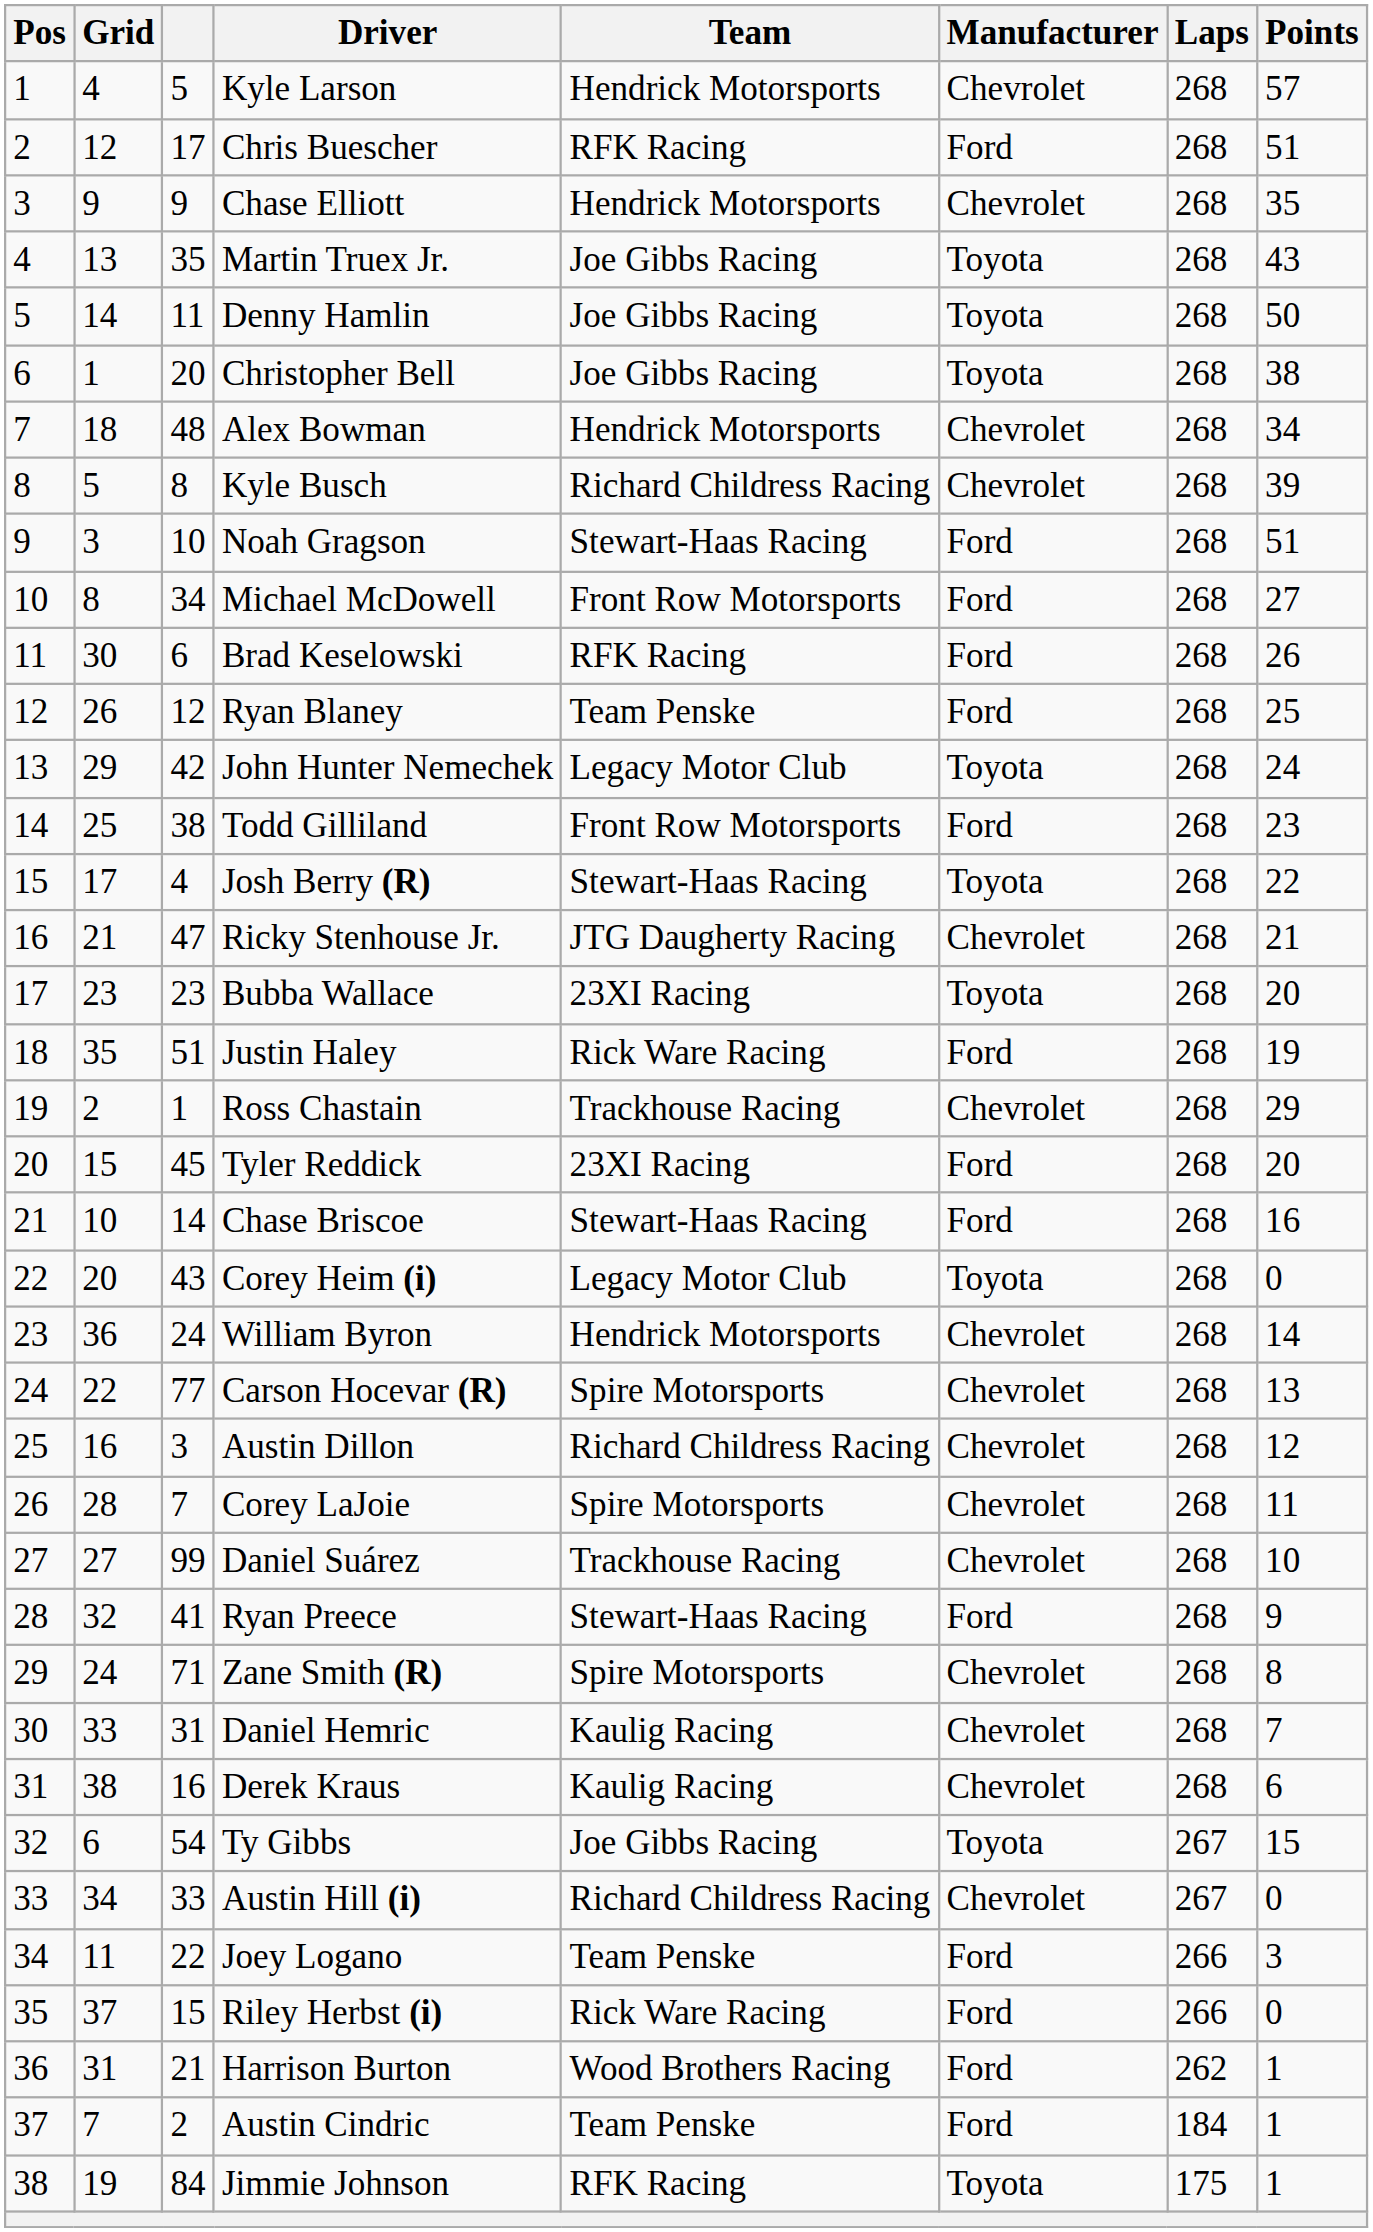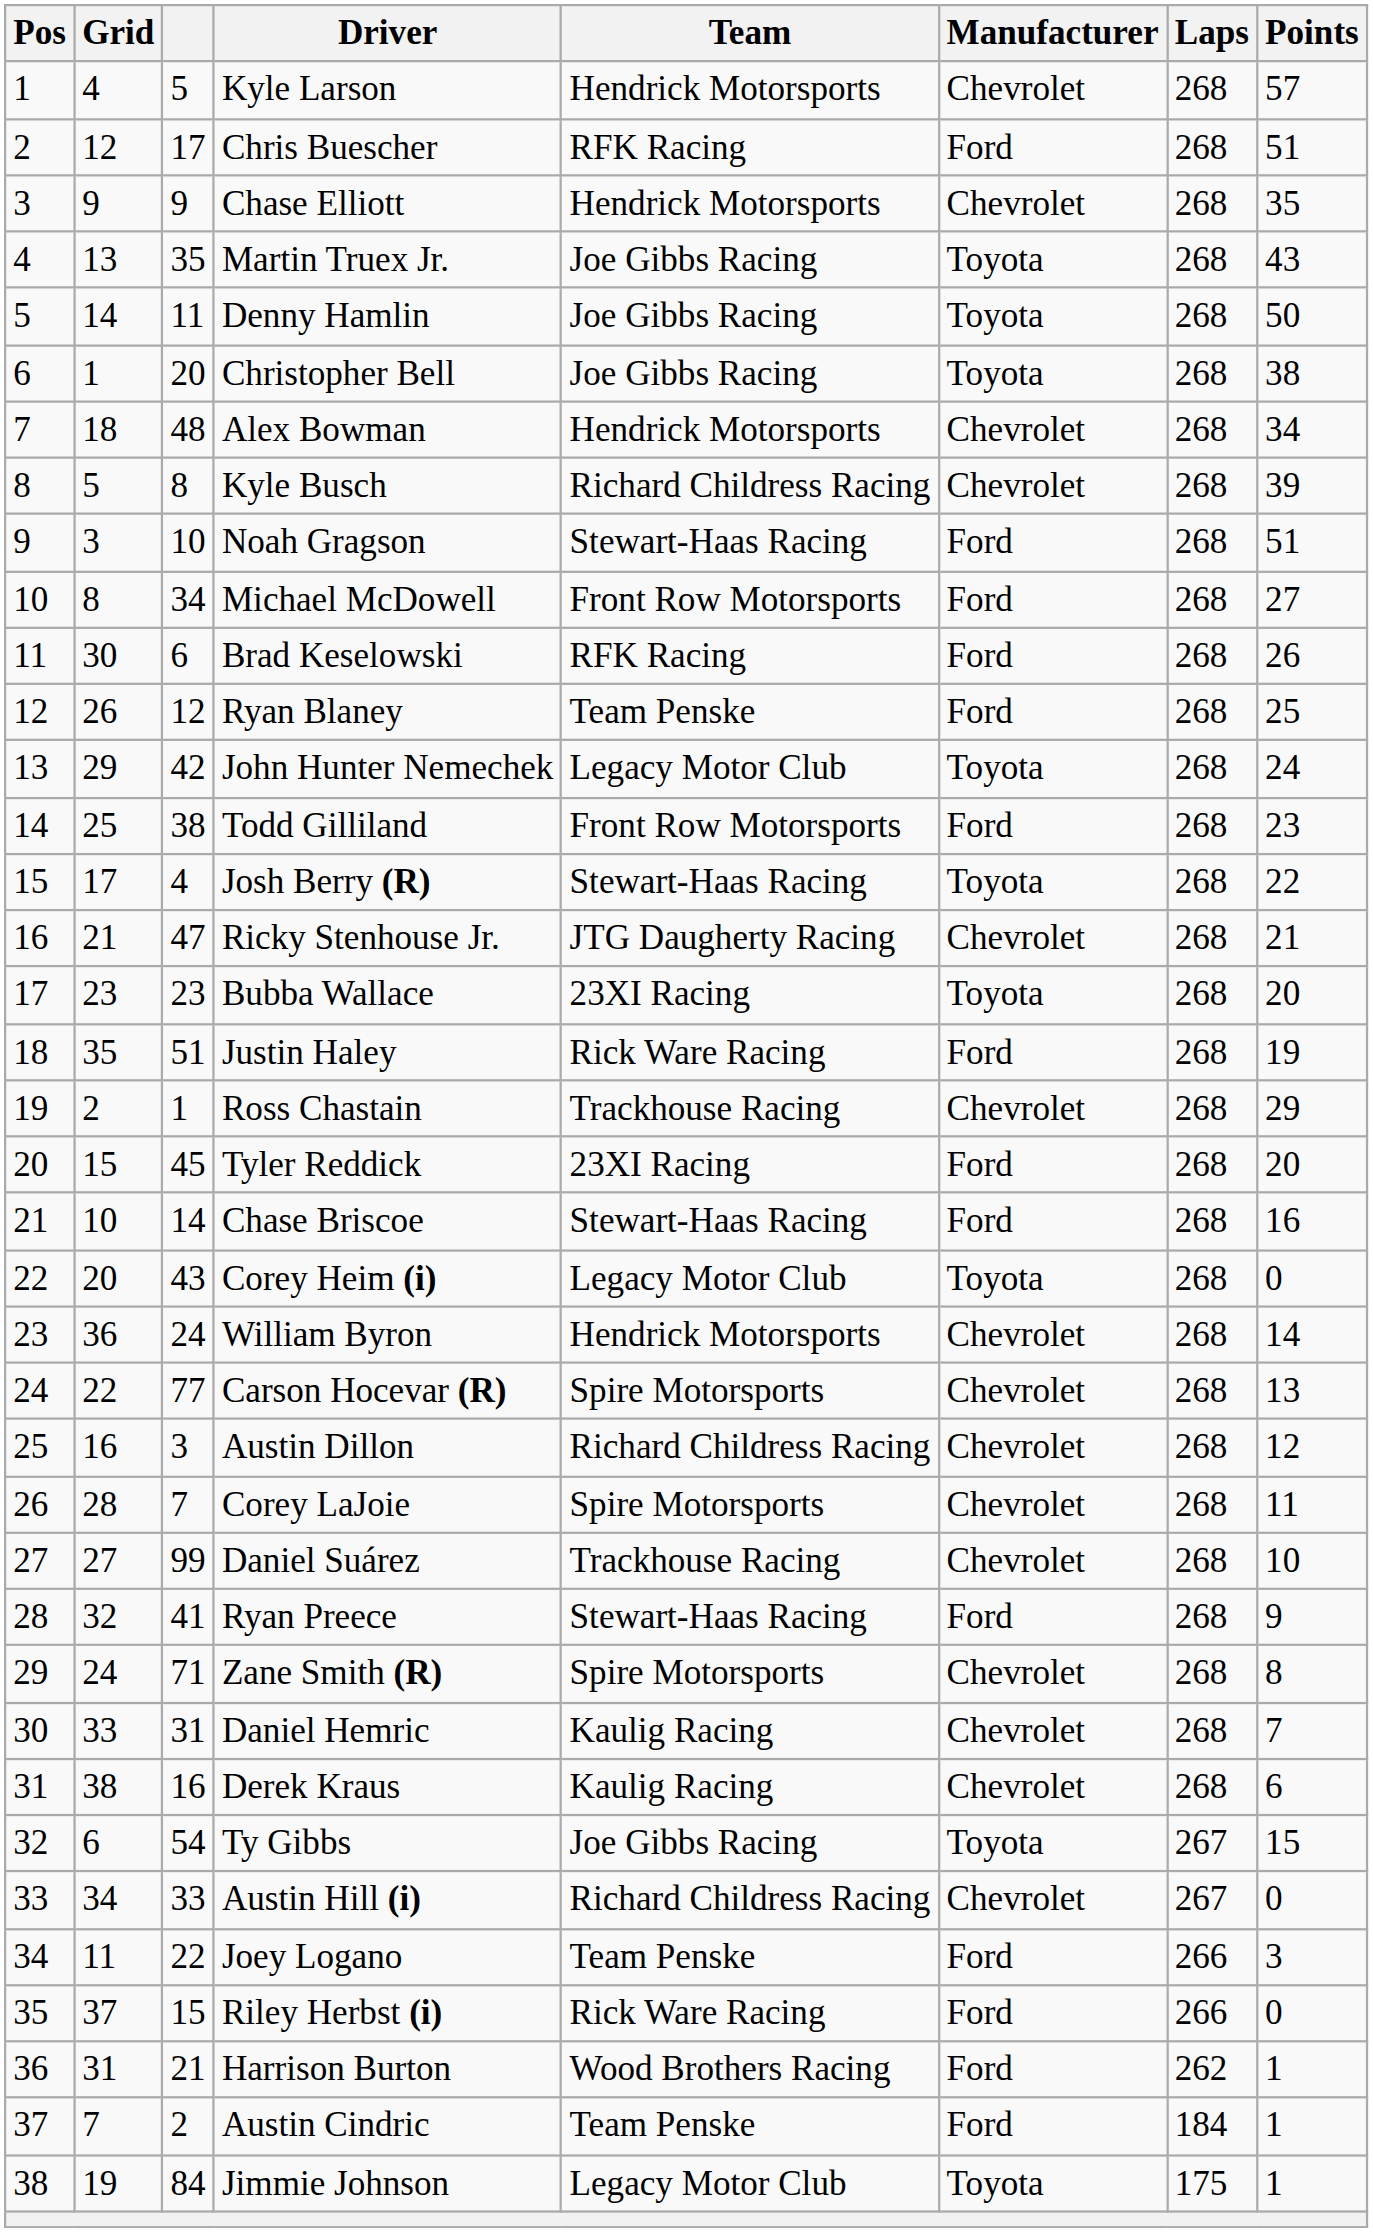(658, 2181) RFK Racing -> (708, 2181) Legacy Motor Club
